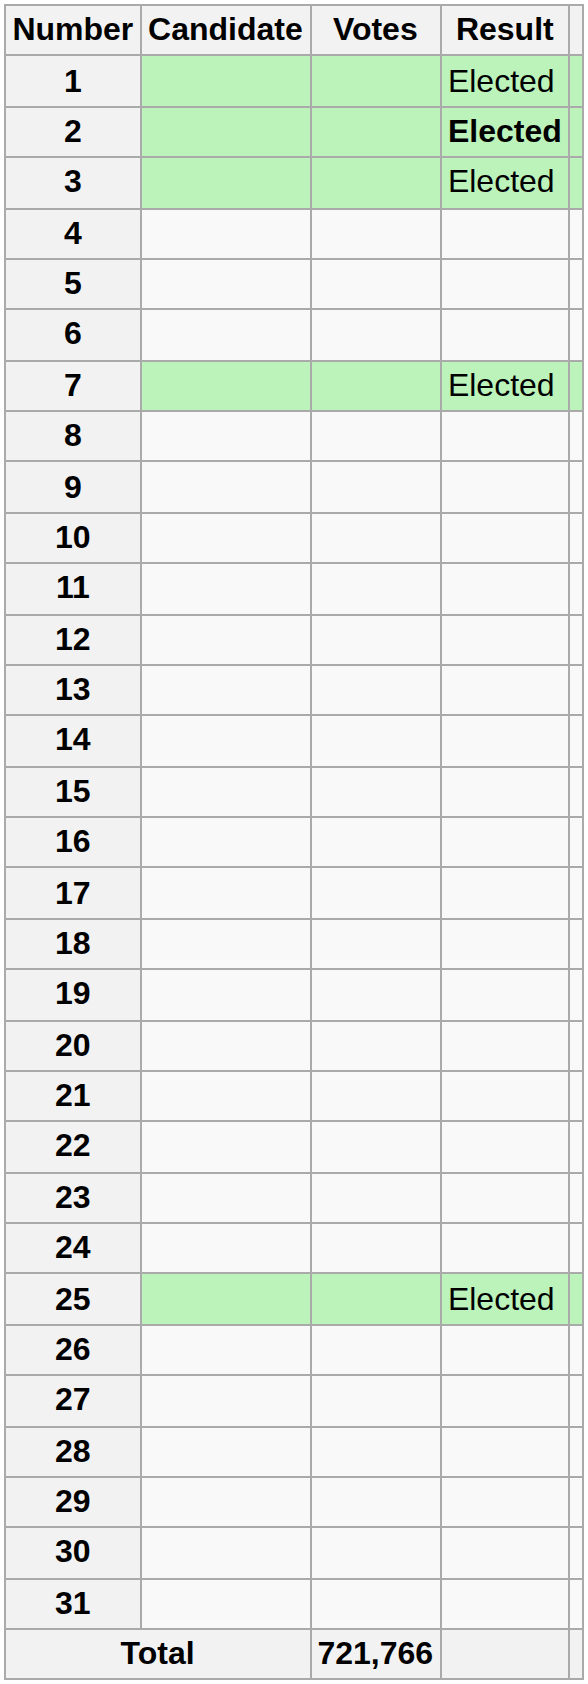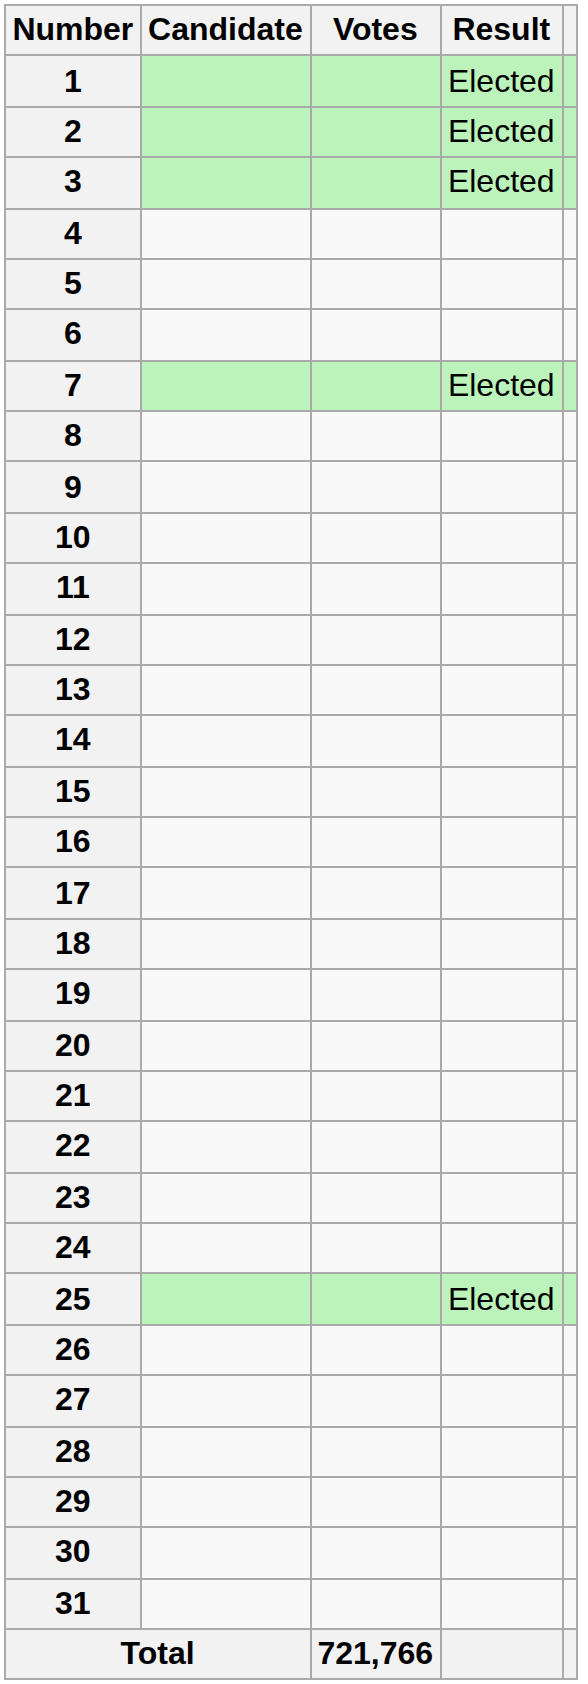(505, 131) bold -> (501, 131) normal
